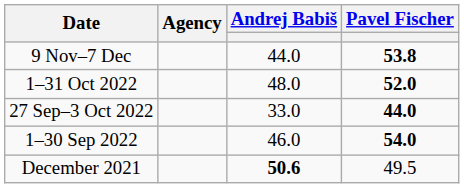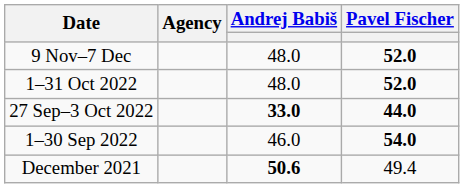(284, 55) 44.0 -> (284, 55) 48.0
(400, 55) 53.8 -> (400, 55) 52.0
(284, 111) normal -> (284, 111) bold
(400, 168) 49.5 -> (400, 168) 49.4
